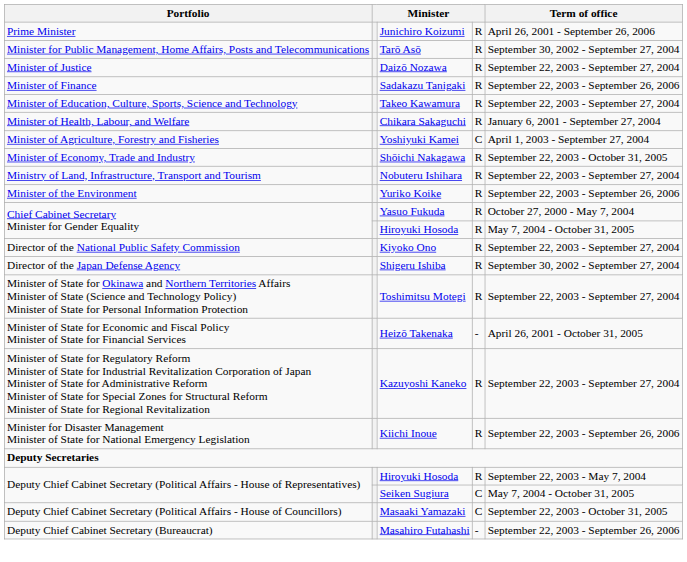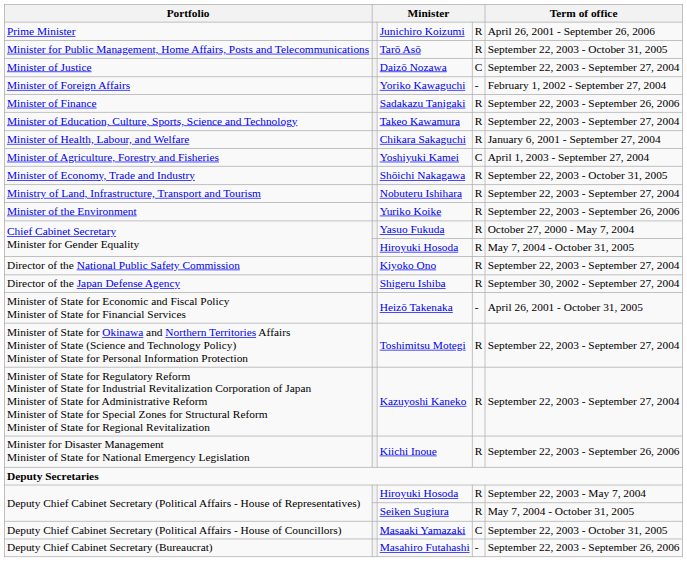(584, 49) September 30, 2002 - September 27, 2004 -> (578, 49) September 22, 2003 - October 31, 2005
(479, 67) R -> (479, 67) C
+ row: (69, 85)
rows swapped: (149, 296) <-> (118, 333)
(479, 494) C -> (479, 512) R
